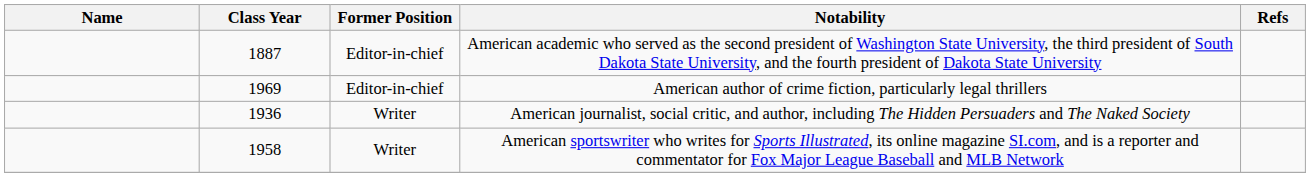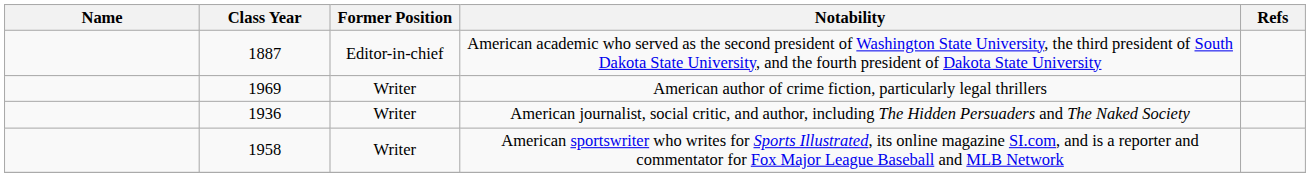(395, 88) Editor-in-chief -> (395, 88) Writer
